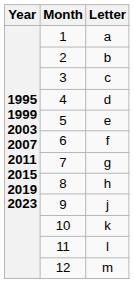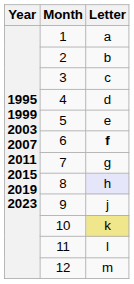(108, 141) normal -> (108, 141) bold
(108, 183) no background -> (108, 183) lavender background
(108, 225) no background -> (108, 225) khaki background
